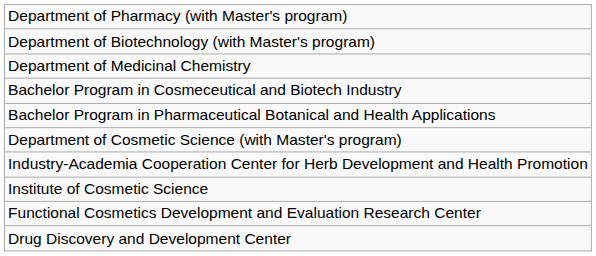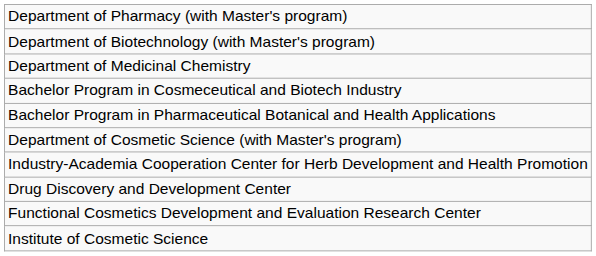(108, 189) Institute of Cosmetic Science -> (150, 189) Drug Discovery and Development Center
(150, 238) Drug Discovery and Development Center -> (108, 238) Institute of Cosmetic Science
